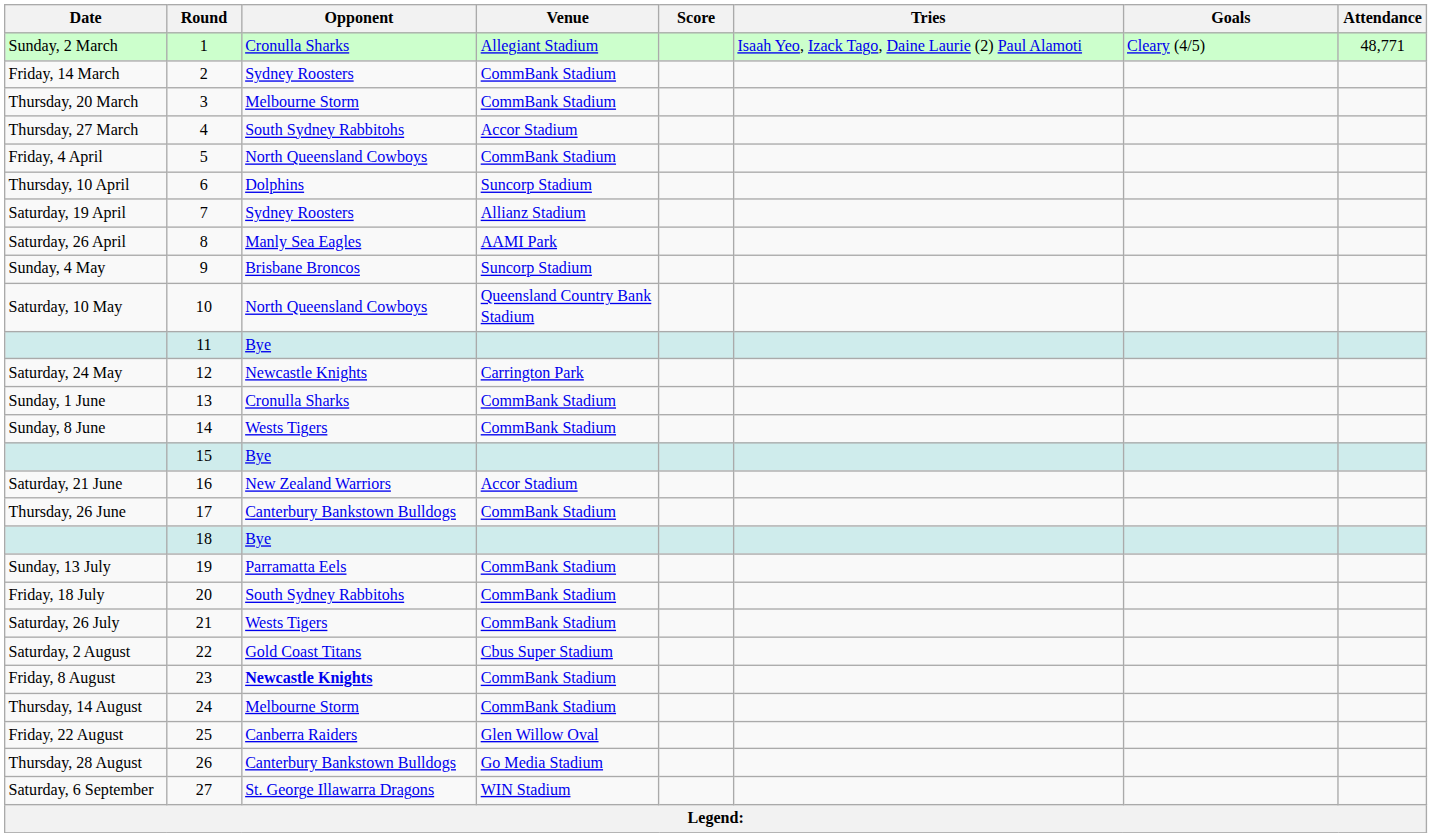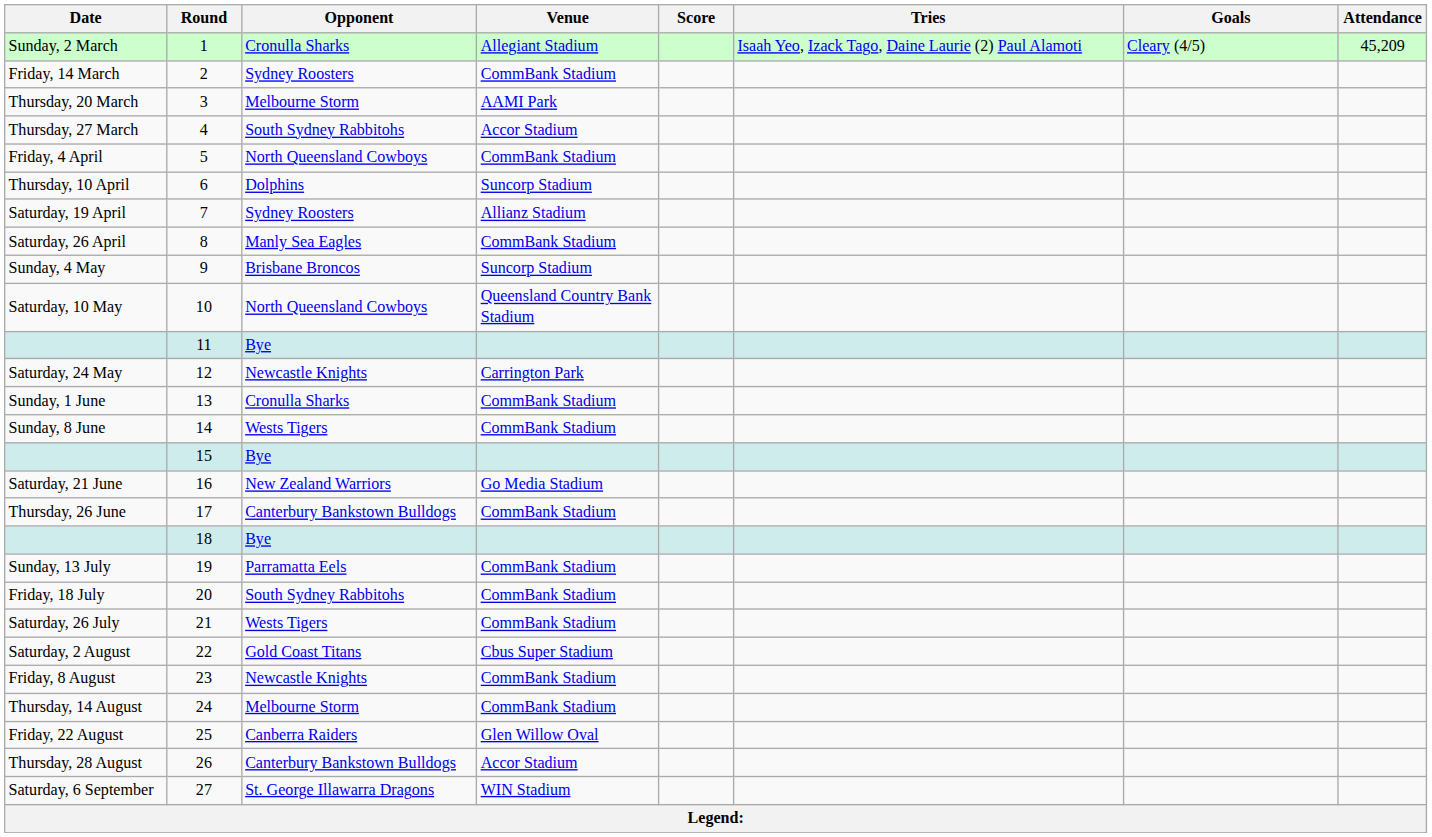(1383, 46) 48,771 -> (1383, 46) 45,209
(548, 101) CommBank Stadium -> (519, 101) AAMI Park
(519, 241) AAMI Park -> (548, 241) CommBank Stadium
(529, 484) Accor Stadium -> (542, 484) Go Media Stadium
(309, 679) bold -> (306, 679) normal
(542, 762) Go Media Stadium -> (529, 762) Accor Stadium
